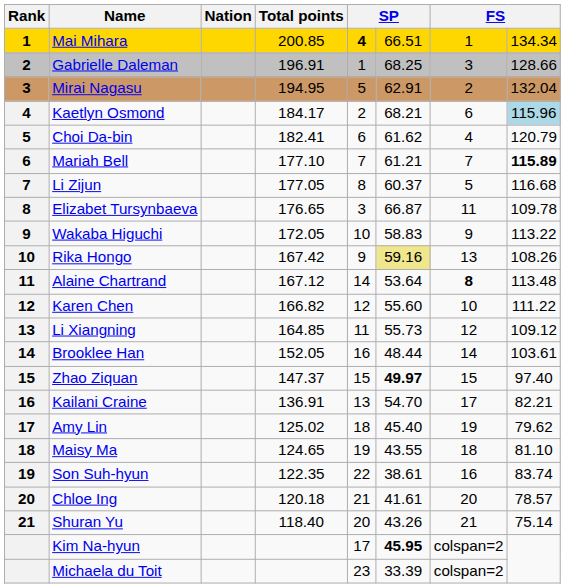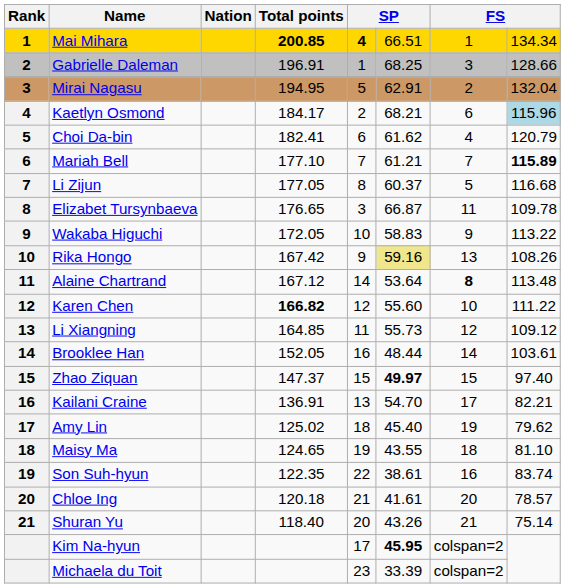(301, 40) normal -> (301, 40) bold
(301, 305) normal -> (301, 305) bold
